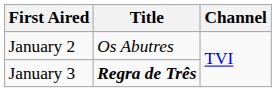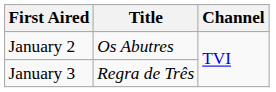(147, 73) bold -> (146, 73) normal
